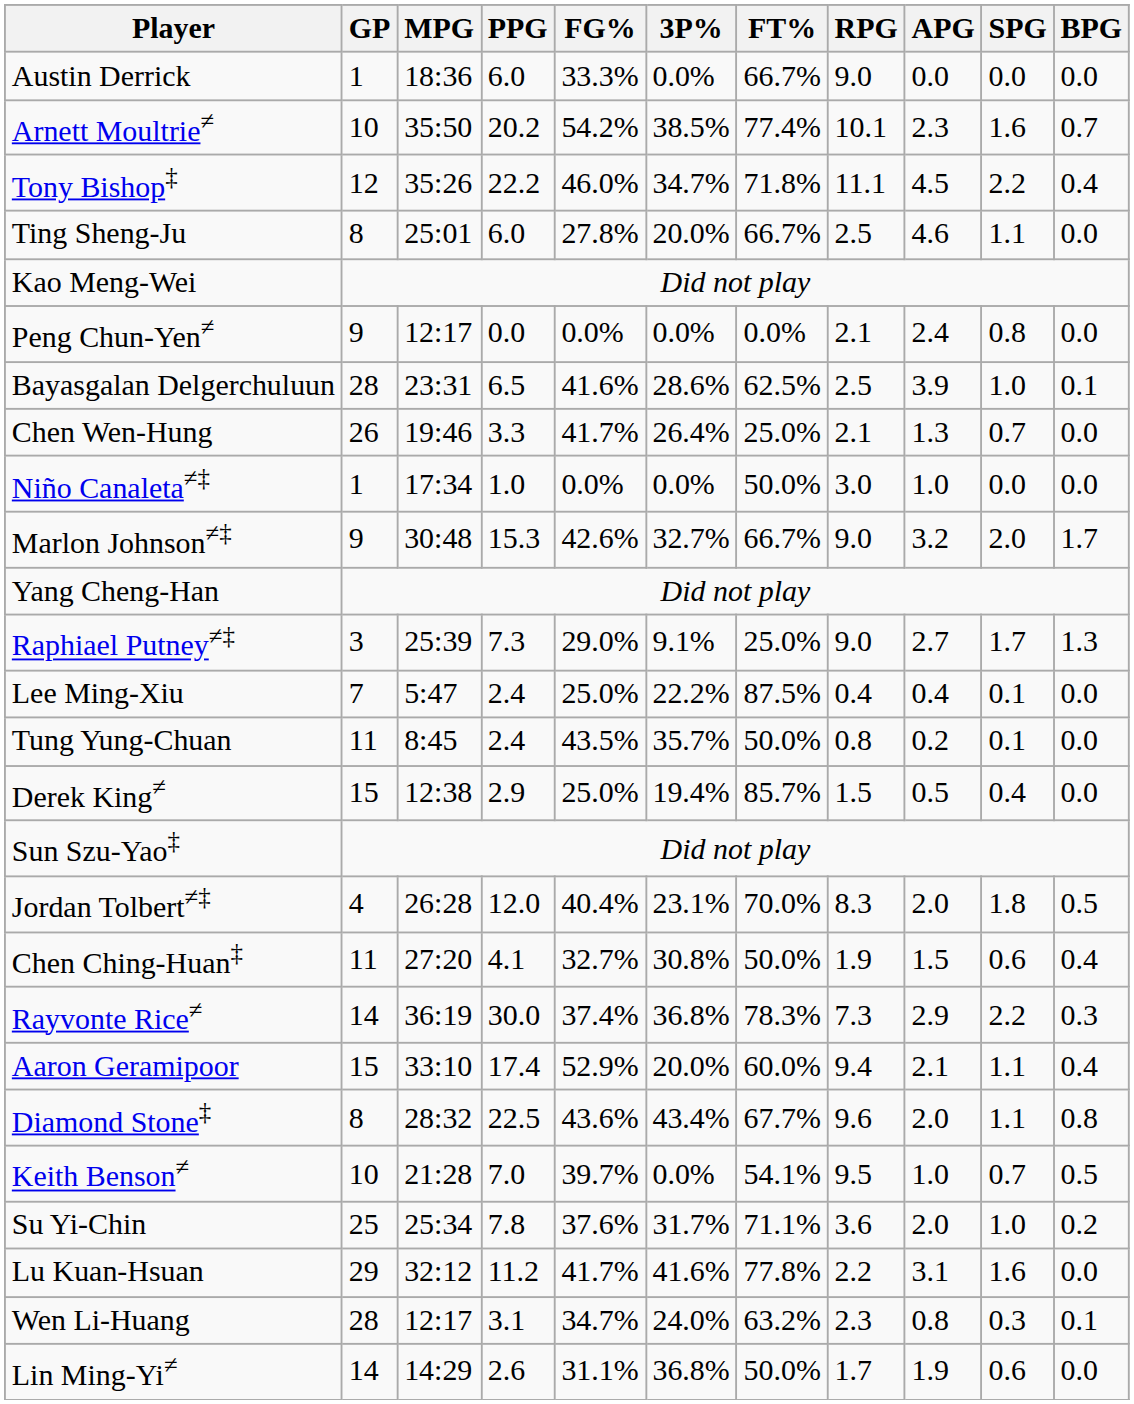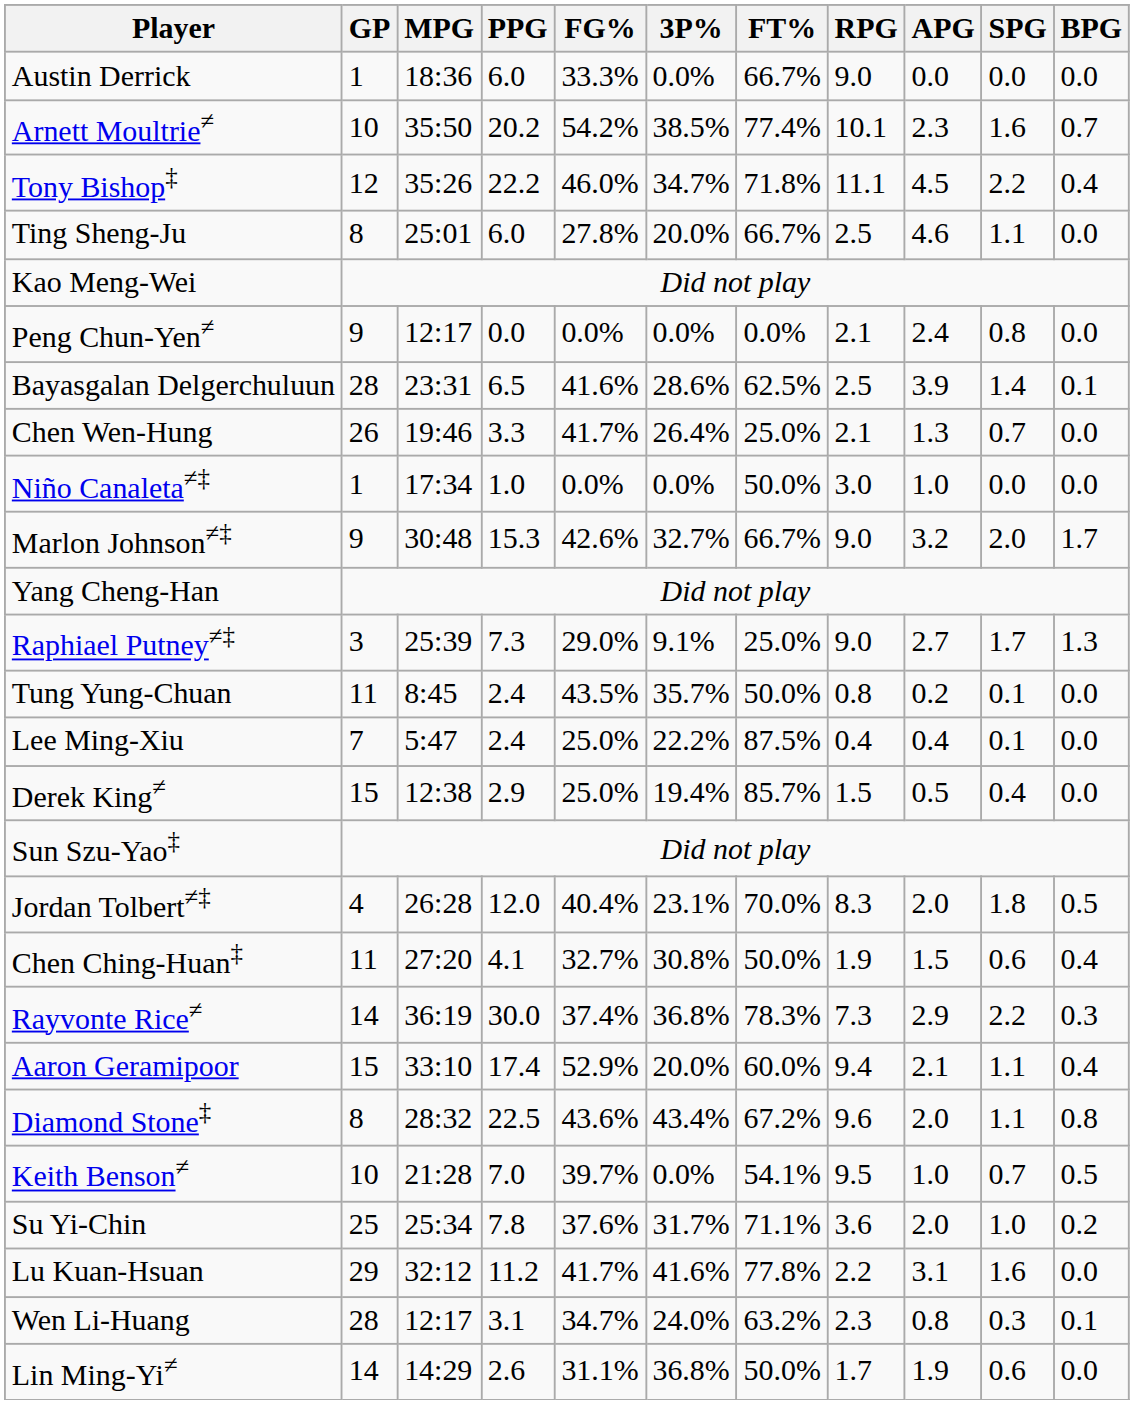(1007, 384) 1.0 -> (1007, 384) 1.4
rows swapped: (98, 693) <-> (122, 741)
(782, 1117) 67.7% -> (782, 1117) 67.2%
